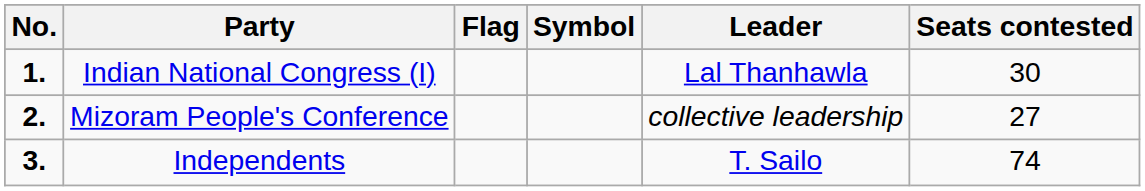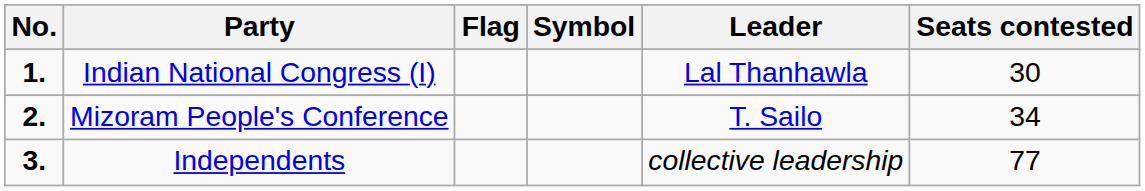(776, 116) collective leadership -> (776, 116) T. Sailo
(1025, 116) 27 -> (1025, 116) 34
(776, 161) T. Sailo -> (776, 161) collective leadership
(1025, 161) 74 -> (1025, 161) 77
